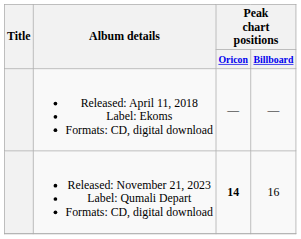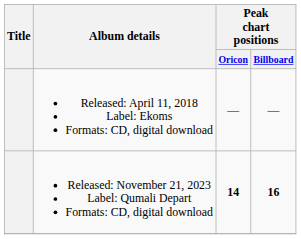(273, 192) normal -> (273, 192) bold
